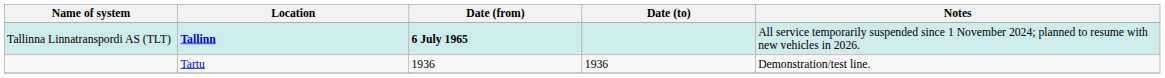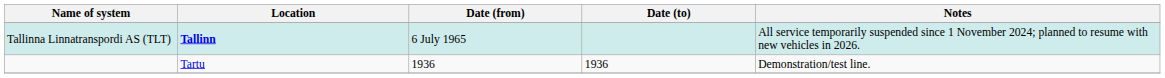(440, 38) bold -> (439, 38) normal
